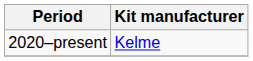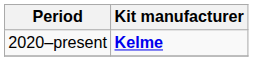(137, 42) normal -> (139, 42) bold
